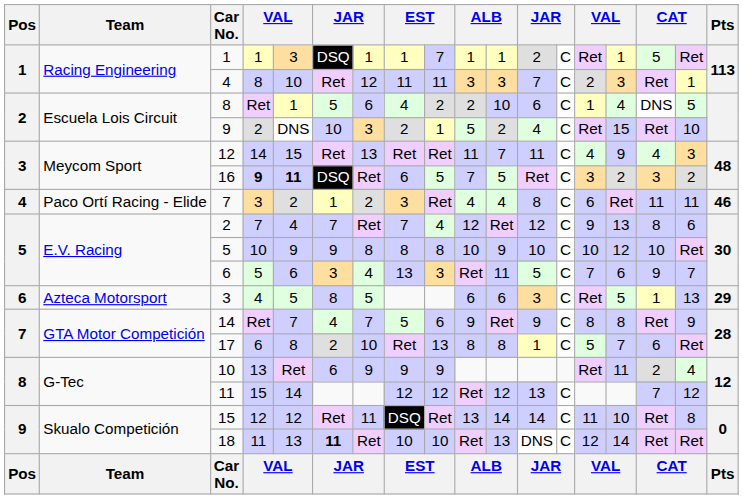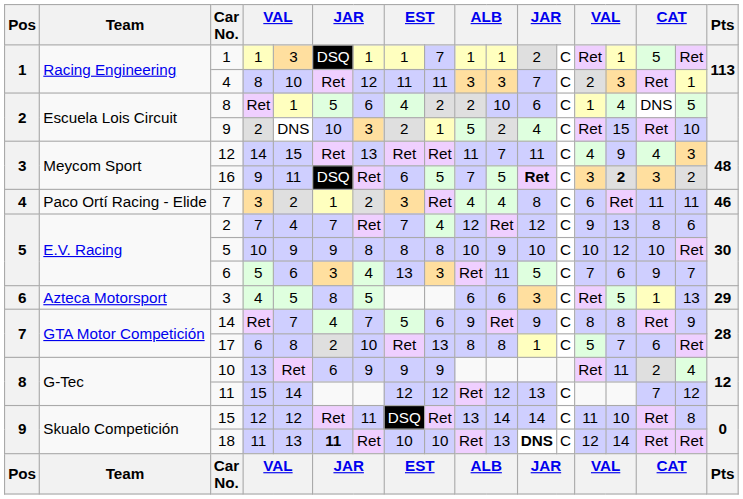(258, 177) bold -> (258, 177) normal
(293, 177) bold -> (293, 177) normal
(537, 177) normal -> (537, 177) bold
(621, 177) normal -> (621, 177) bold
(537, 441) normal -> (537, 441) bold
